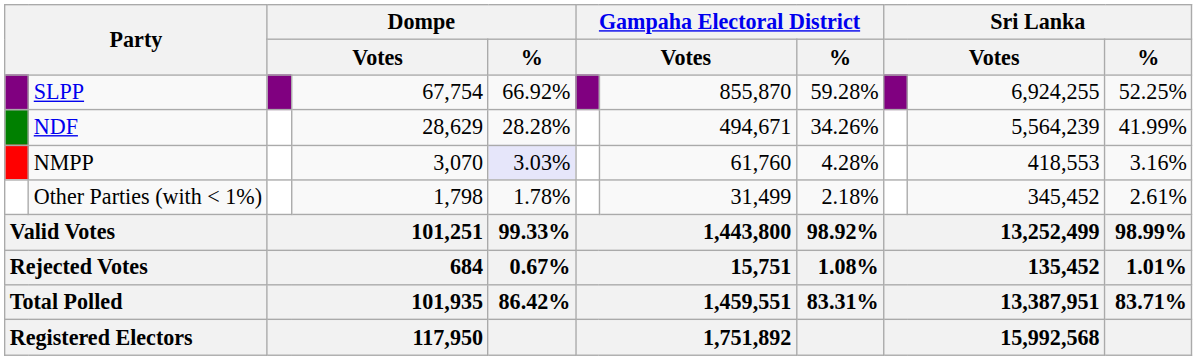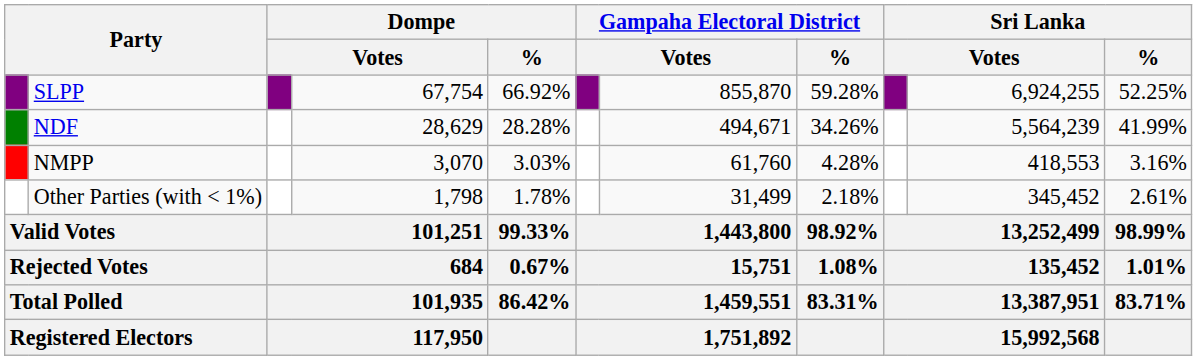(542, 162) lavender background -> (542, 162) no background
